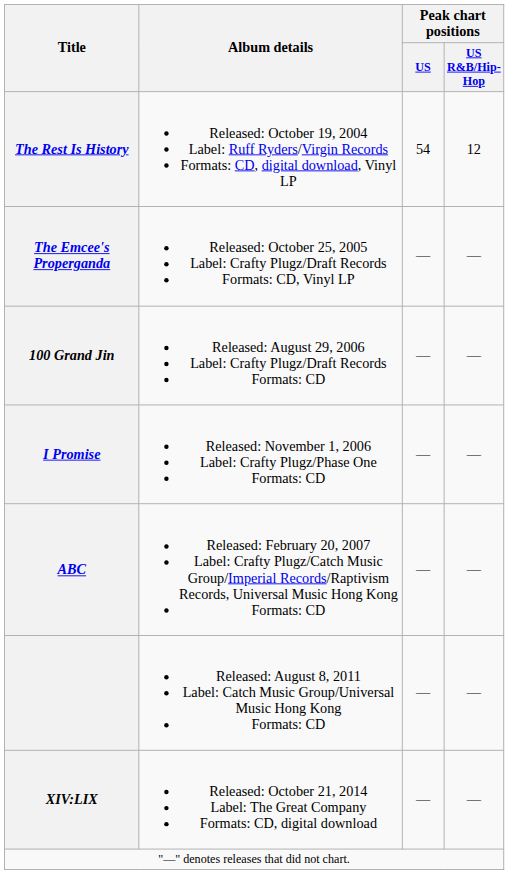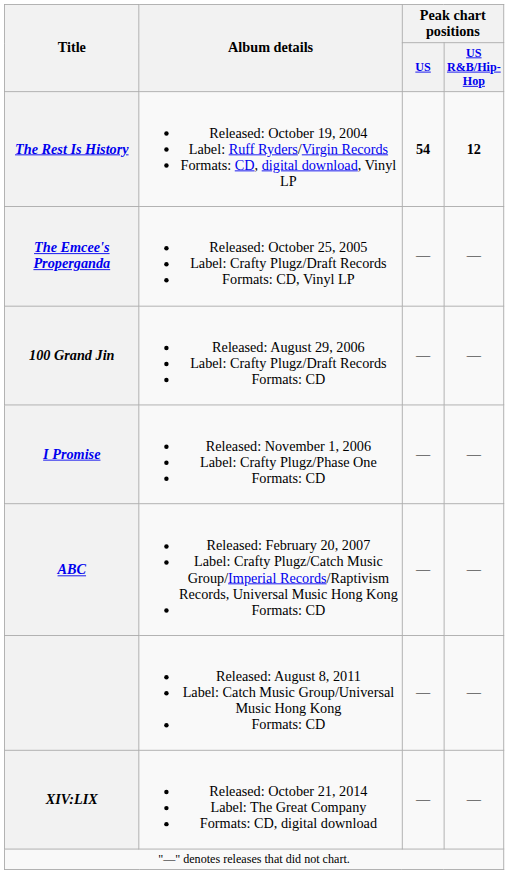(423, 149) normal -> (423, 149) bold
(474, 149) normal -> (474, 149) bold
